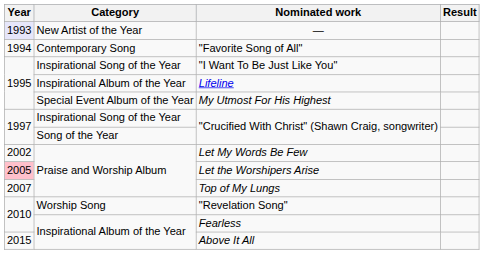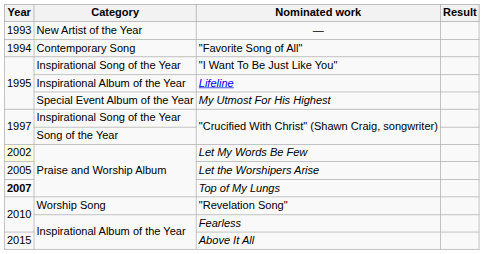(19, 30) lavender background -> (19, 30) no background
(19, 153) no background -> (19, 153) lightyellow background
(19, 170) pink background -> (19, 170) no background
(19, 188) normal -> (19, 188) bold
